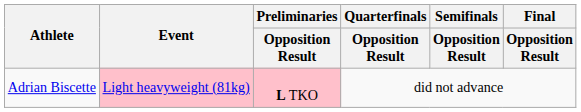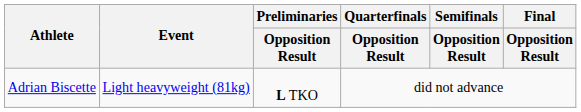(176, 88) pink background -> (176, 88) no background
(297, 96) pink background -> (297, 96) no background
